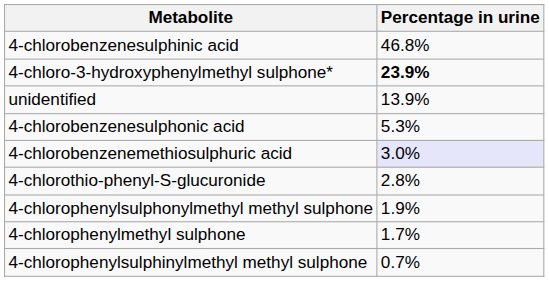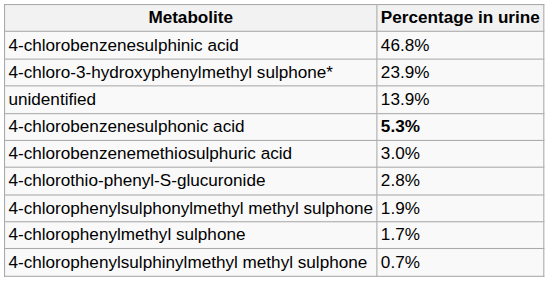(405, 72) bold -> (405, 72) normal
(400, 126) normal -> (400, 126) bold
(400, 153) lavender background -> (400, 153) no background
